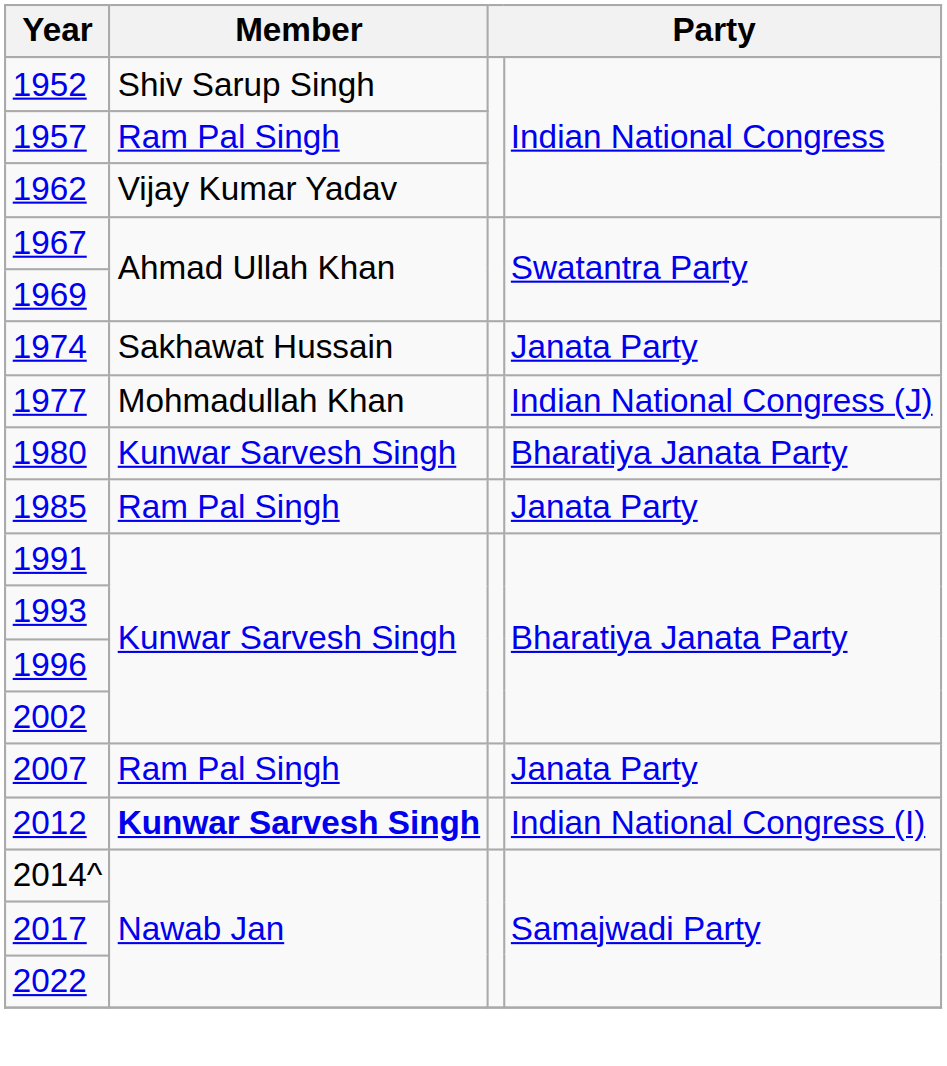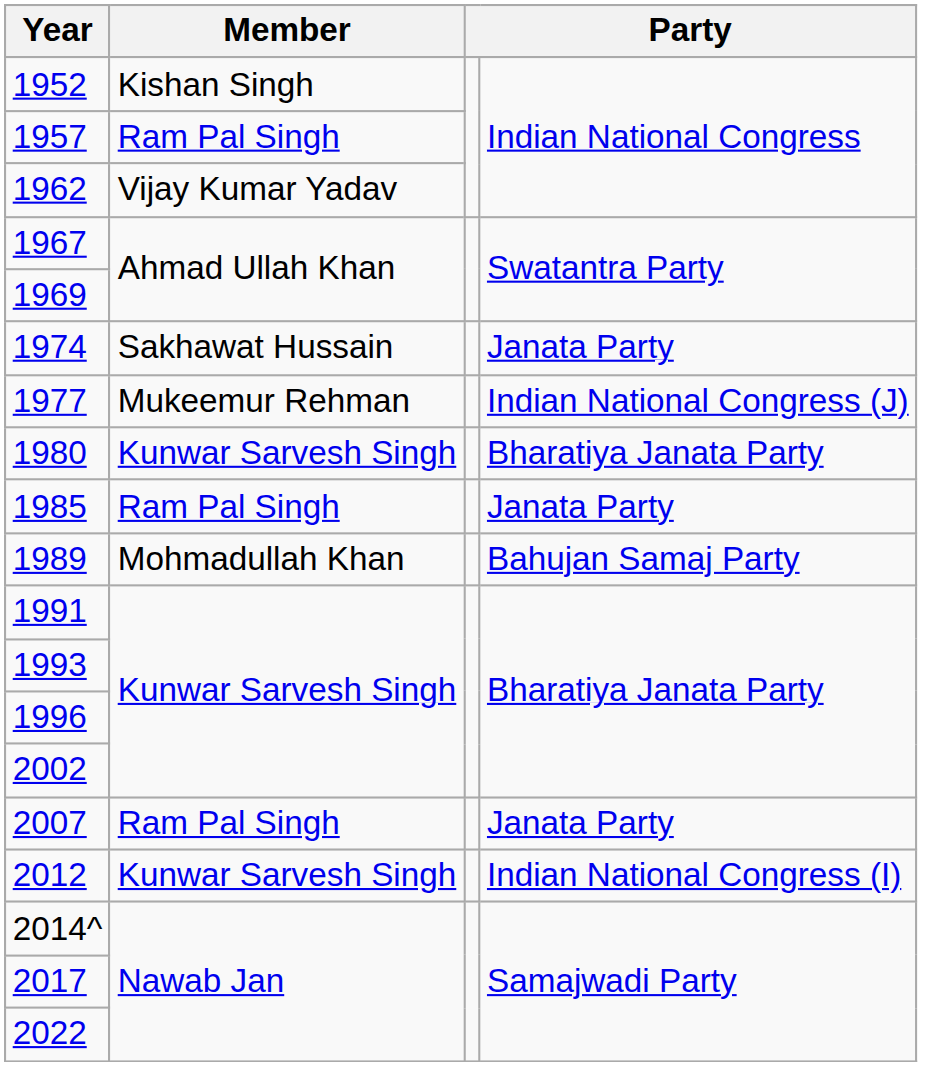(246, 83) Shiv Sarup Singh -> (216, 83) Kishan Singh
(261, 400) Mohmadullah Khan -> (264, 400) Mukeemur Rehman
+ row: (50, 558)
(299, 822) bold -> (287, 875) normal
